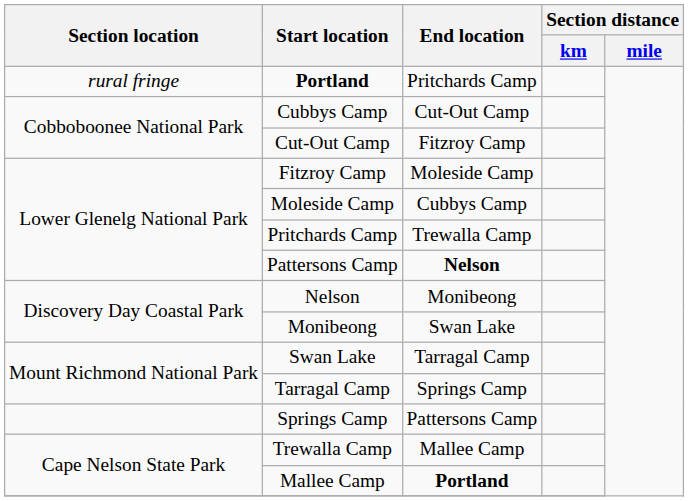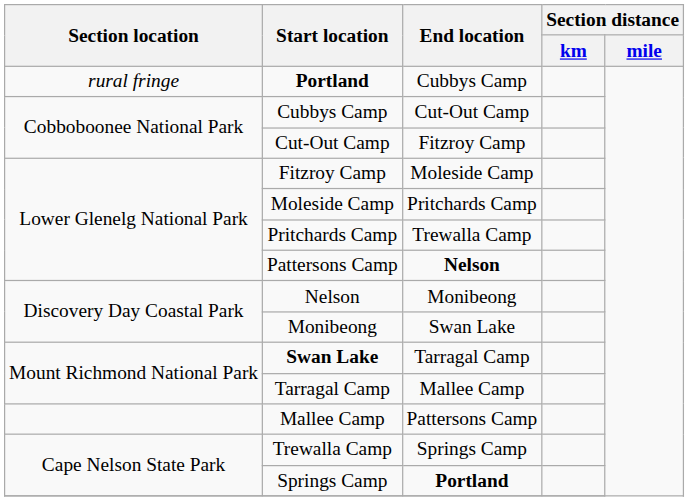(472, 81) Pritchards Camp -> (472, 81) Cubbys Camp
(472, 204) Cubbys Camp -> (472, 204) Pritchards Camp
(332, 357) normal -> (332, 357) bold
(472, 388) Springs Camp -> (472, 388) Mallee Camp
(332, 419) Springs Camp -> (332, 419) Mallee Camp
(472, 449) Mallee Camp -> (472, 449) Springs Camp
(332, 480) Mallee Camp -> (332, 480) Springs Camp
